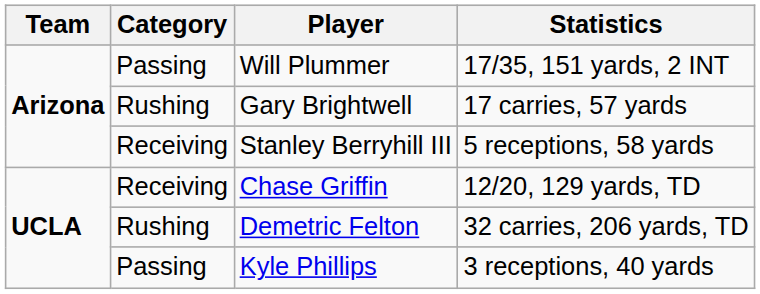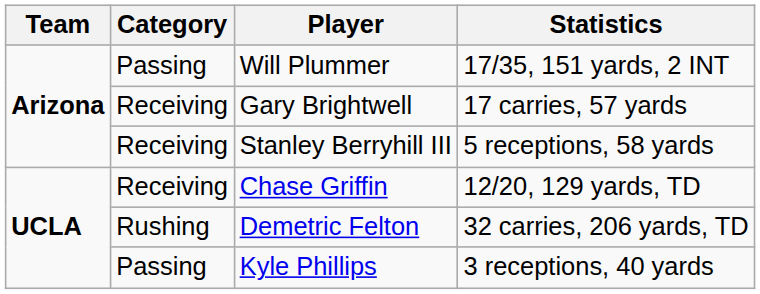(163, 105) Rushing -> (172, 105) Receiving
